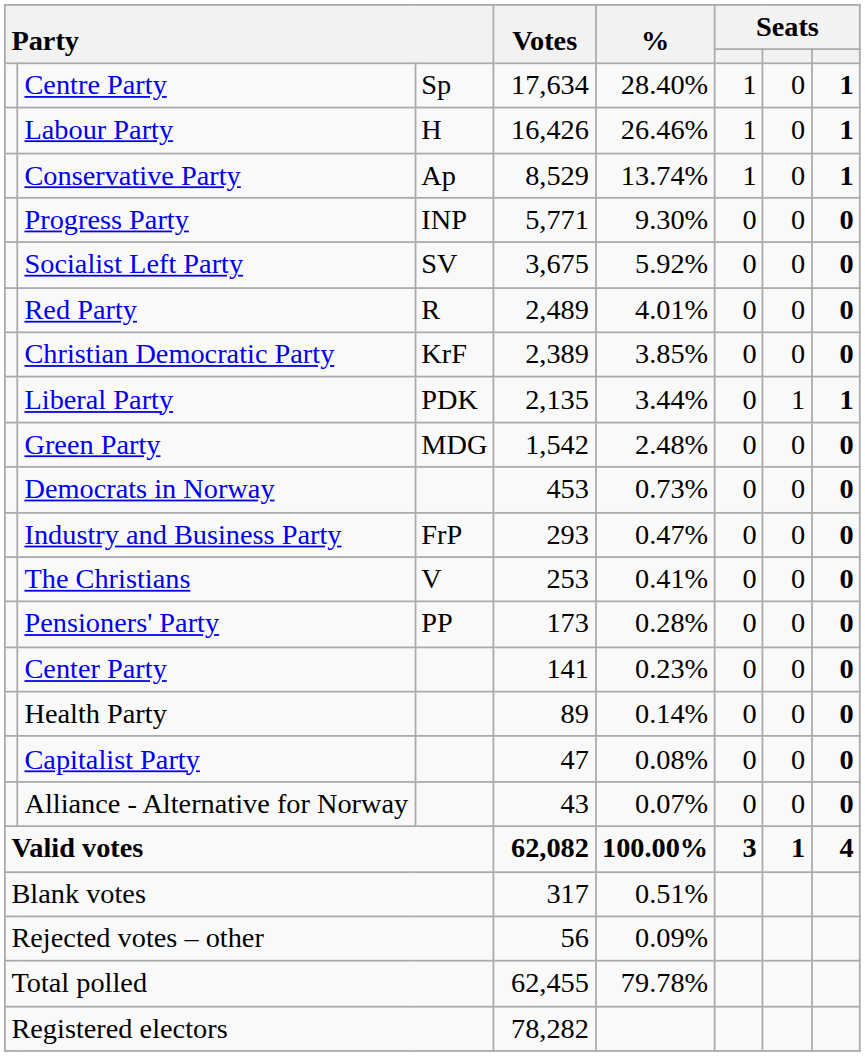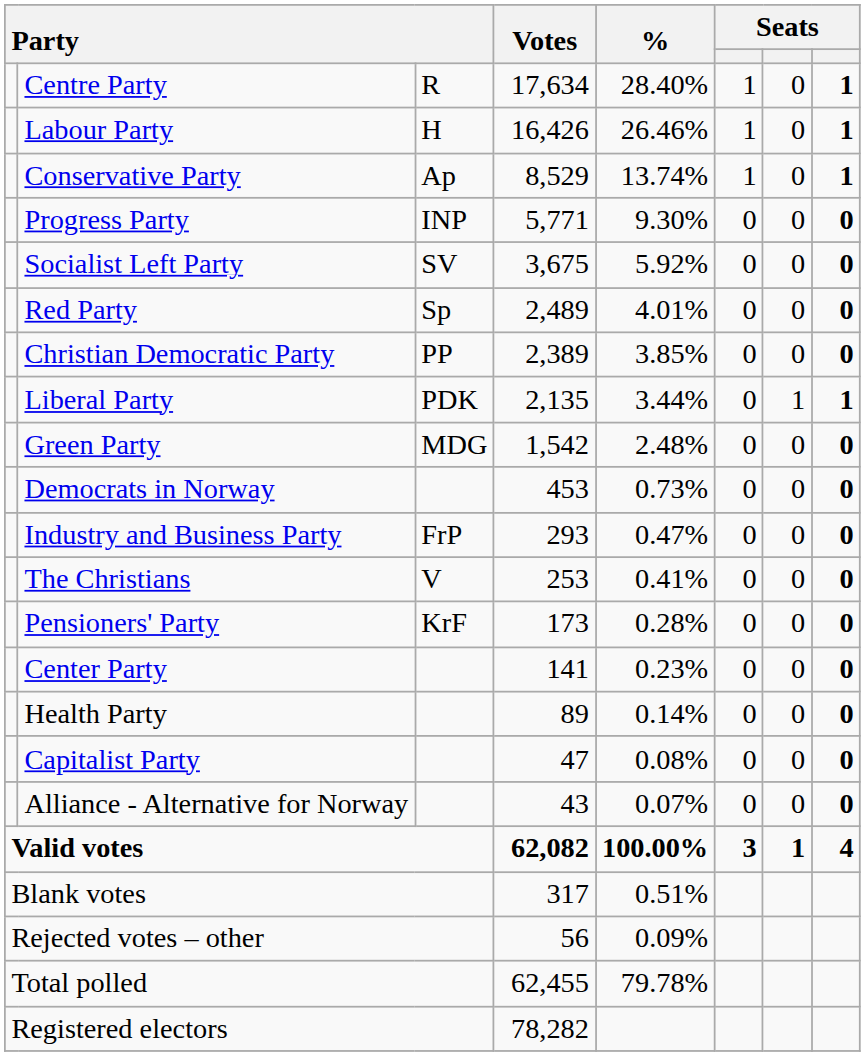(436, 84) Sp -> (431, 84) R
(431, 309) R -> (436, 309) Sp
(444, 354) KrF -> (437, 354) PP
(437, 623) PP -> (444, 623) KrF
